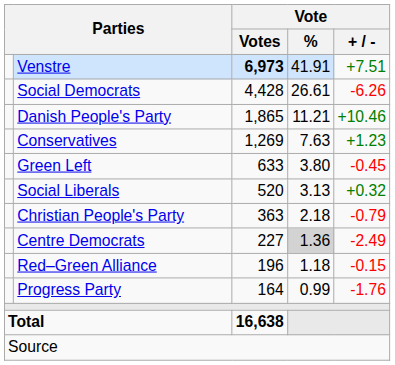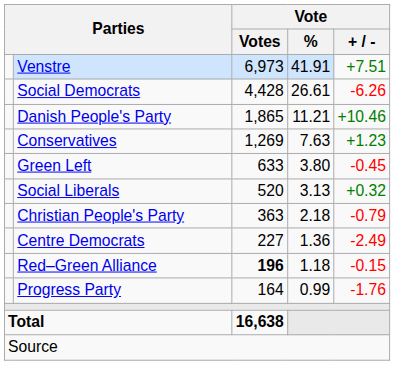(264, 66) bold -> (264, 66) normal
(315, 240) lightgrey background -> (315, 240) no background
(271, 265) normal -> (271, 265) bold
